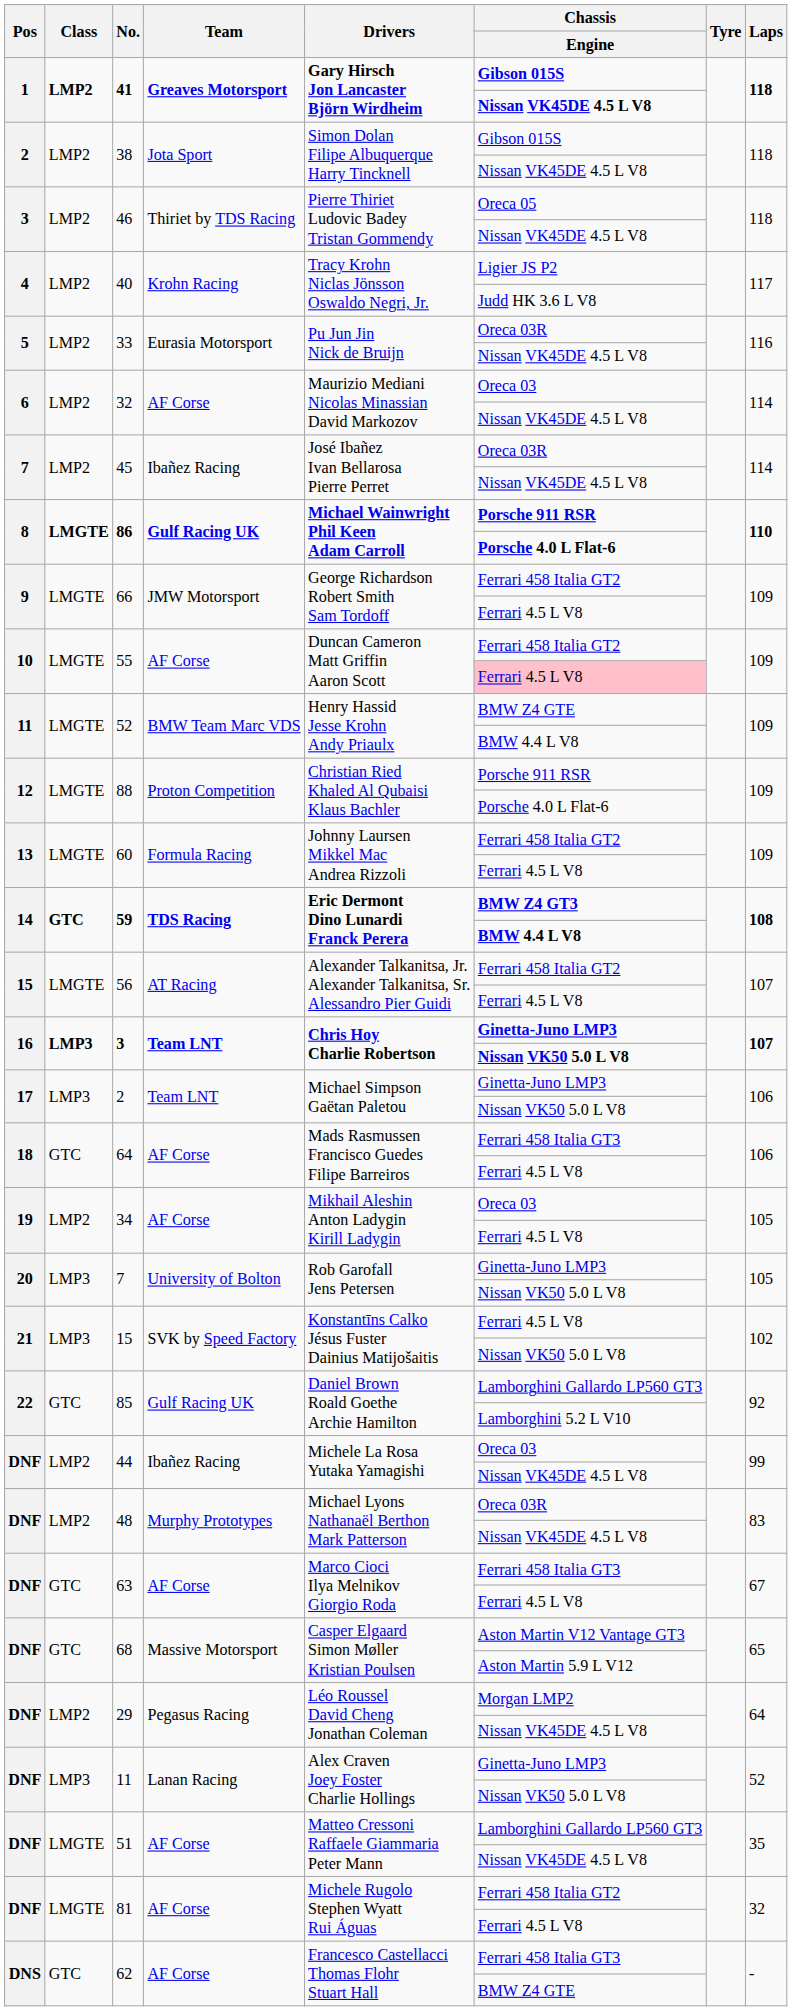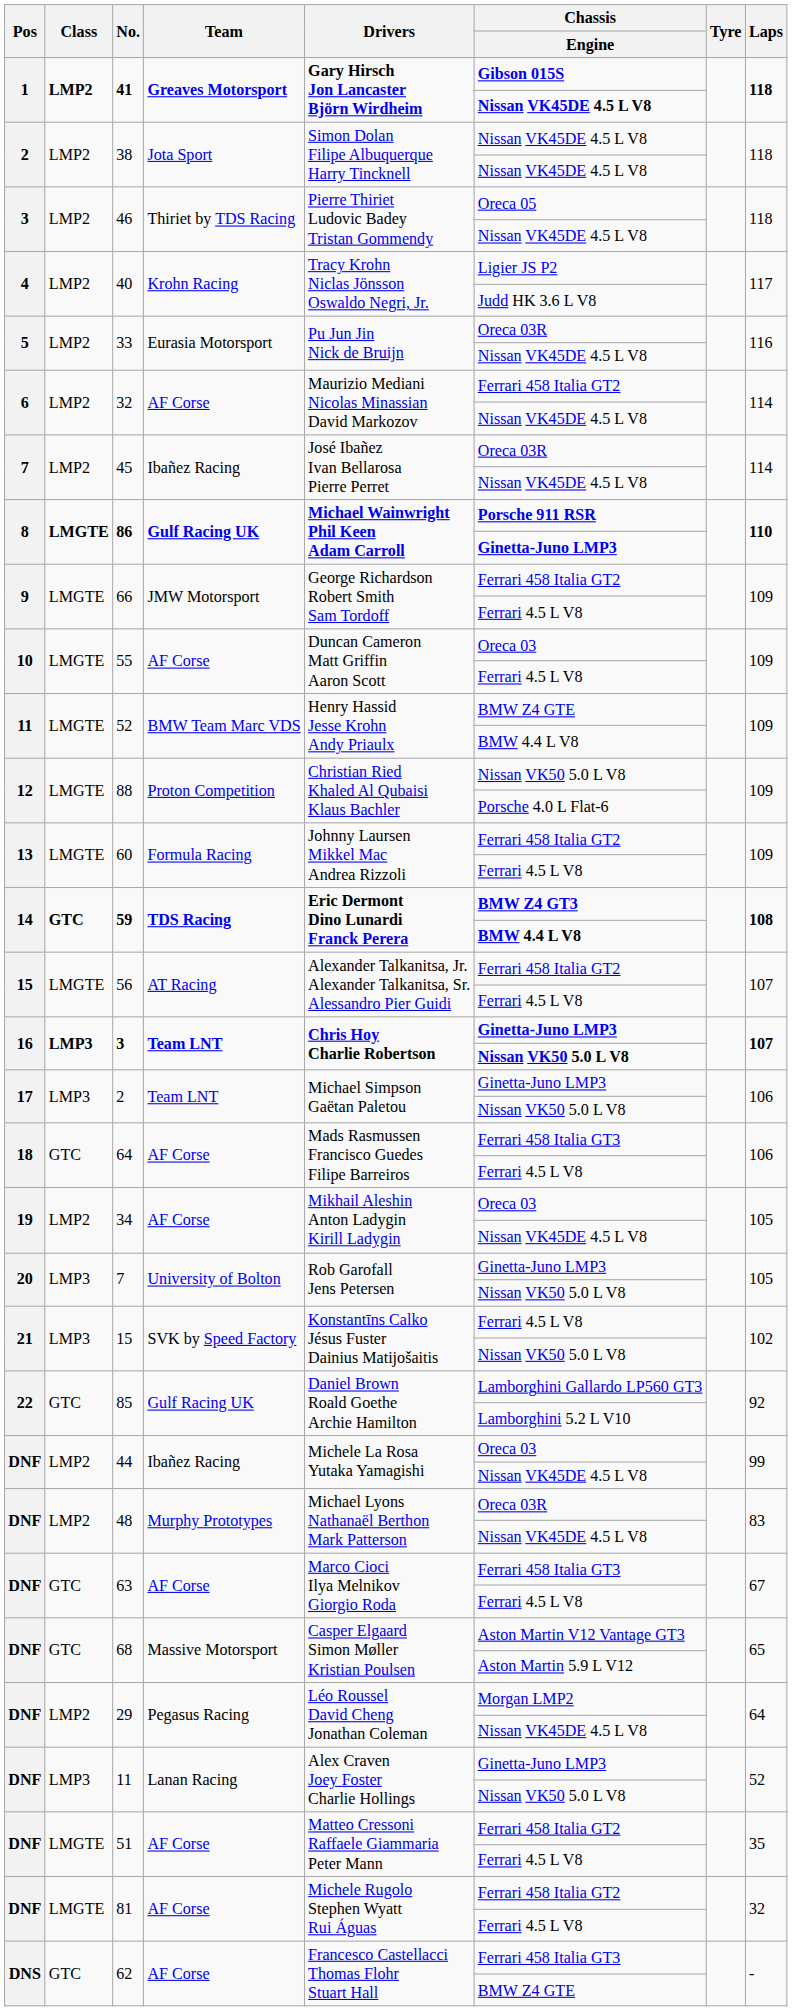(520, 138) Gibson 015S -> (562, 138) Nissan VK45DE 4.5 L V8
(507, 386) Oreca 03 -> (549, 386) Ferrari 458 Italia GT2
(547, 547) Porsche 4.0 L Flat-6 -> (547, 547) Ginetta-Juno LMP3
(549, 644) Ferrari 458 Italia GT2 -> (507, 644) Oreca 03
(530, 677) pink background -> (530, 677) no background
(534, 774) Porsche 911 RSR -> (552, 774) Nissan VK50 5.0 L V8
(530, 1236) Ferrari 4.5 L V8 -> (562, 1236) Nissan VK45DE 4.5 L V8
(590, 1828) Lamborghini Gallardo LP560 GT3 -> (549, 1828) Ferrari 458 Italia GT2
(562, 1860) Nissan VK45DE 4.5 L V8 -> (530, 1860) Ferrari 4.5 L V8
